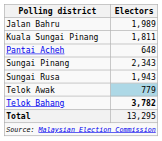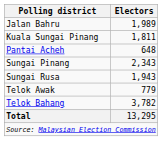(149, 90) lightblue background -> (149, 90) no background
(144, 103) bold -> (144, 103) normal
